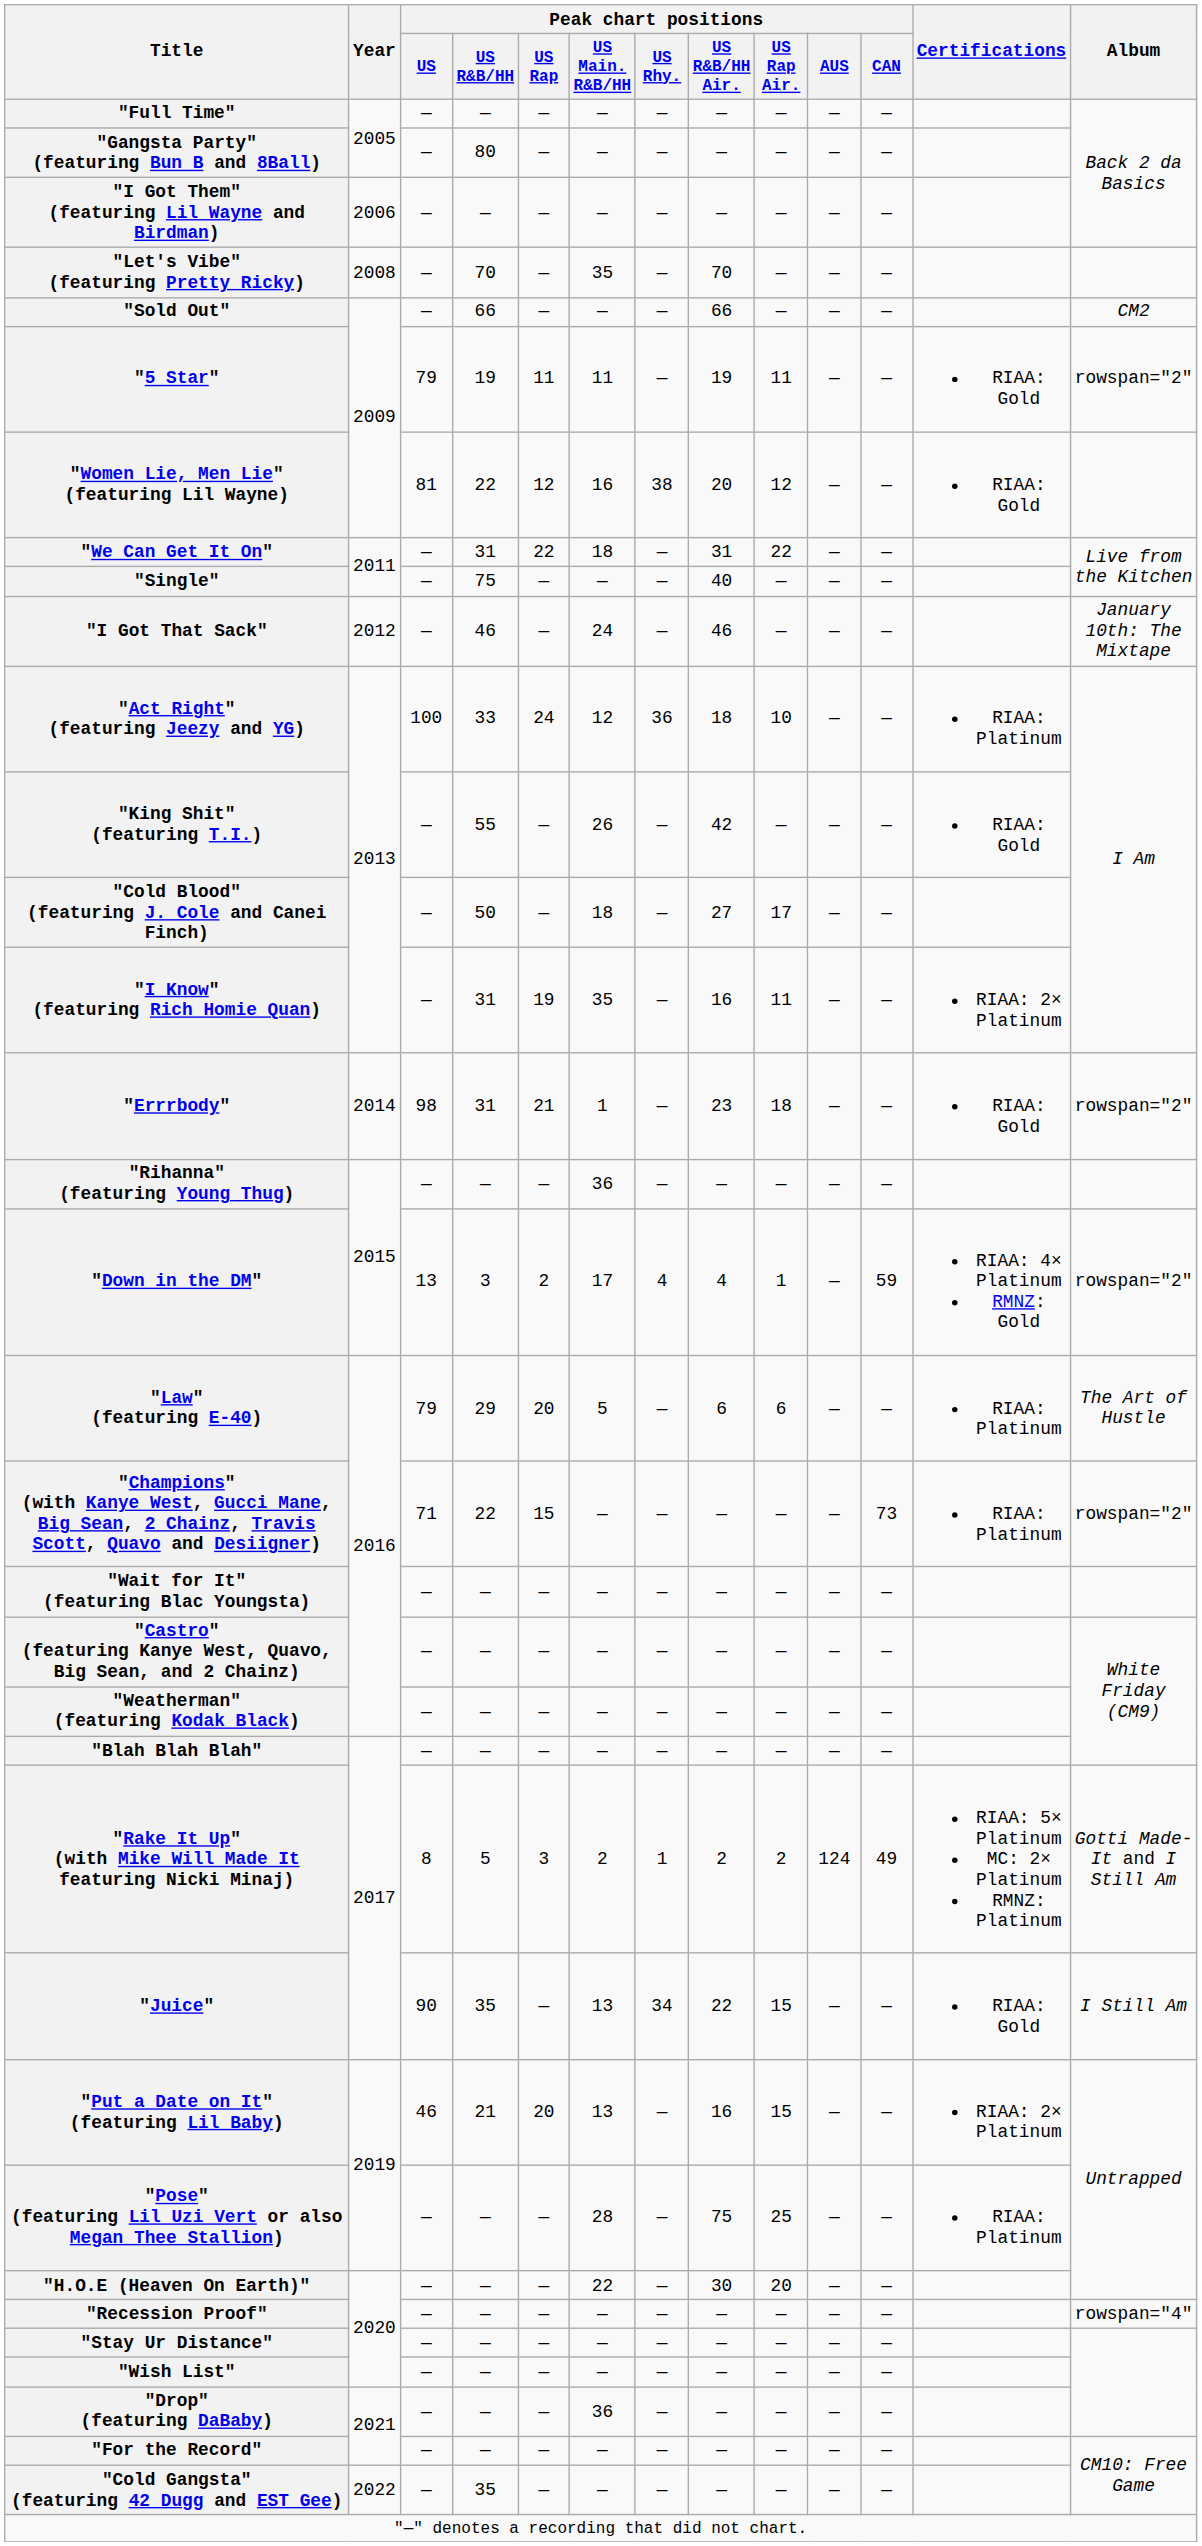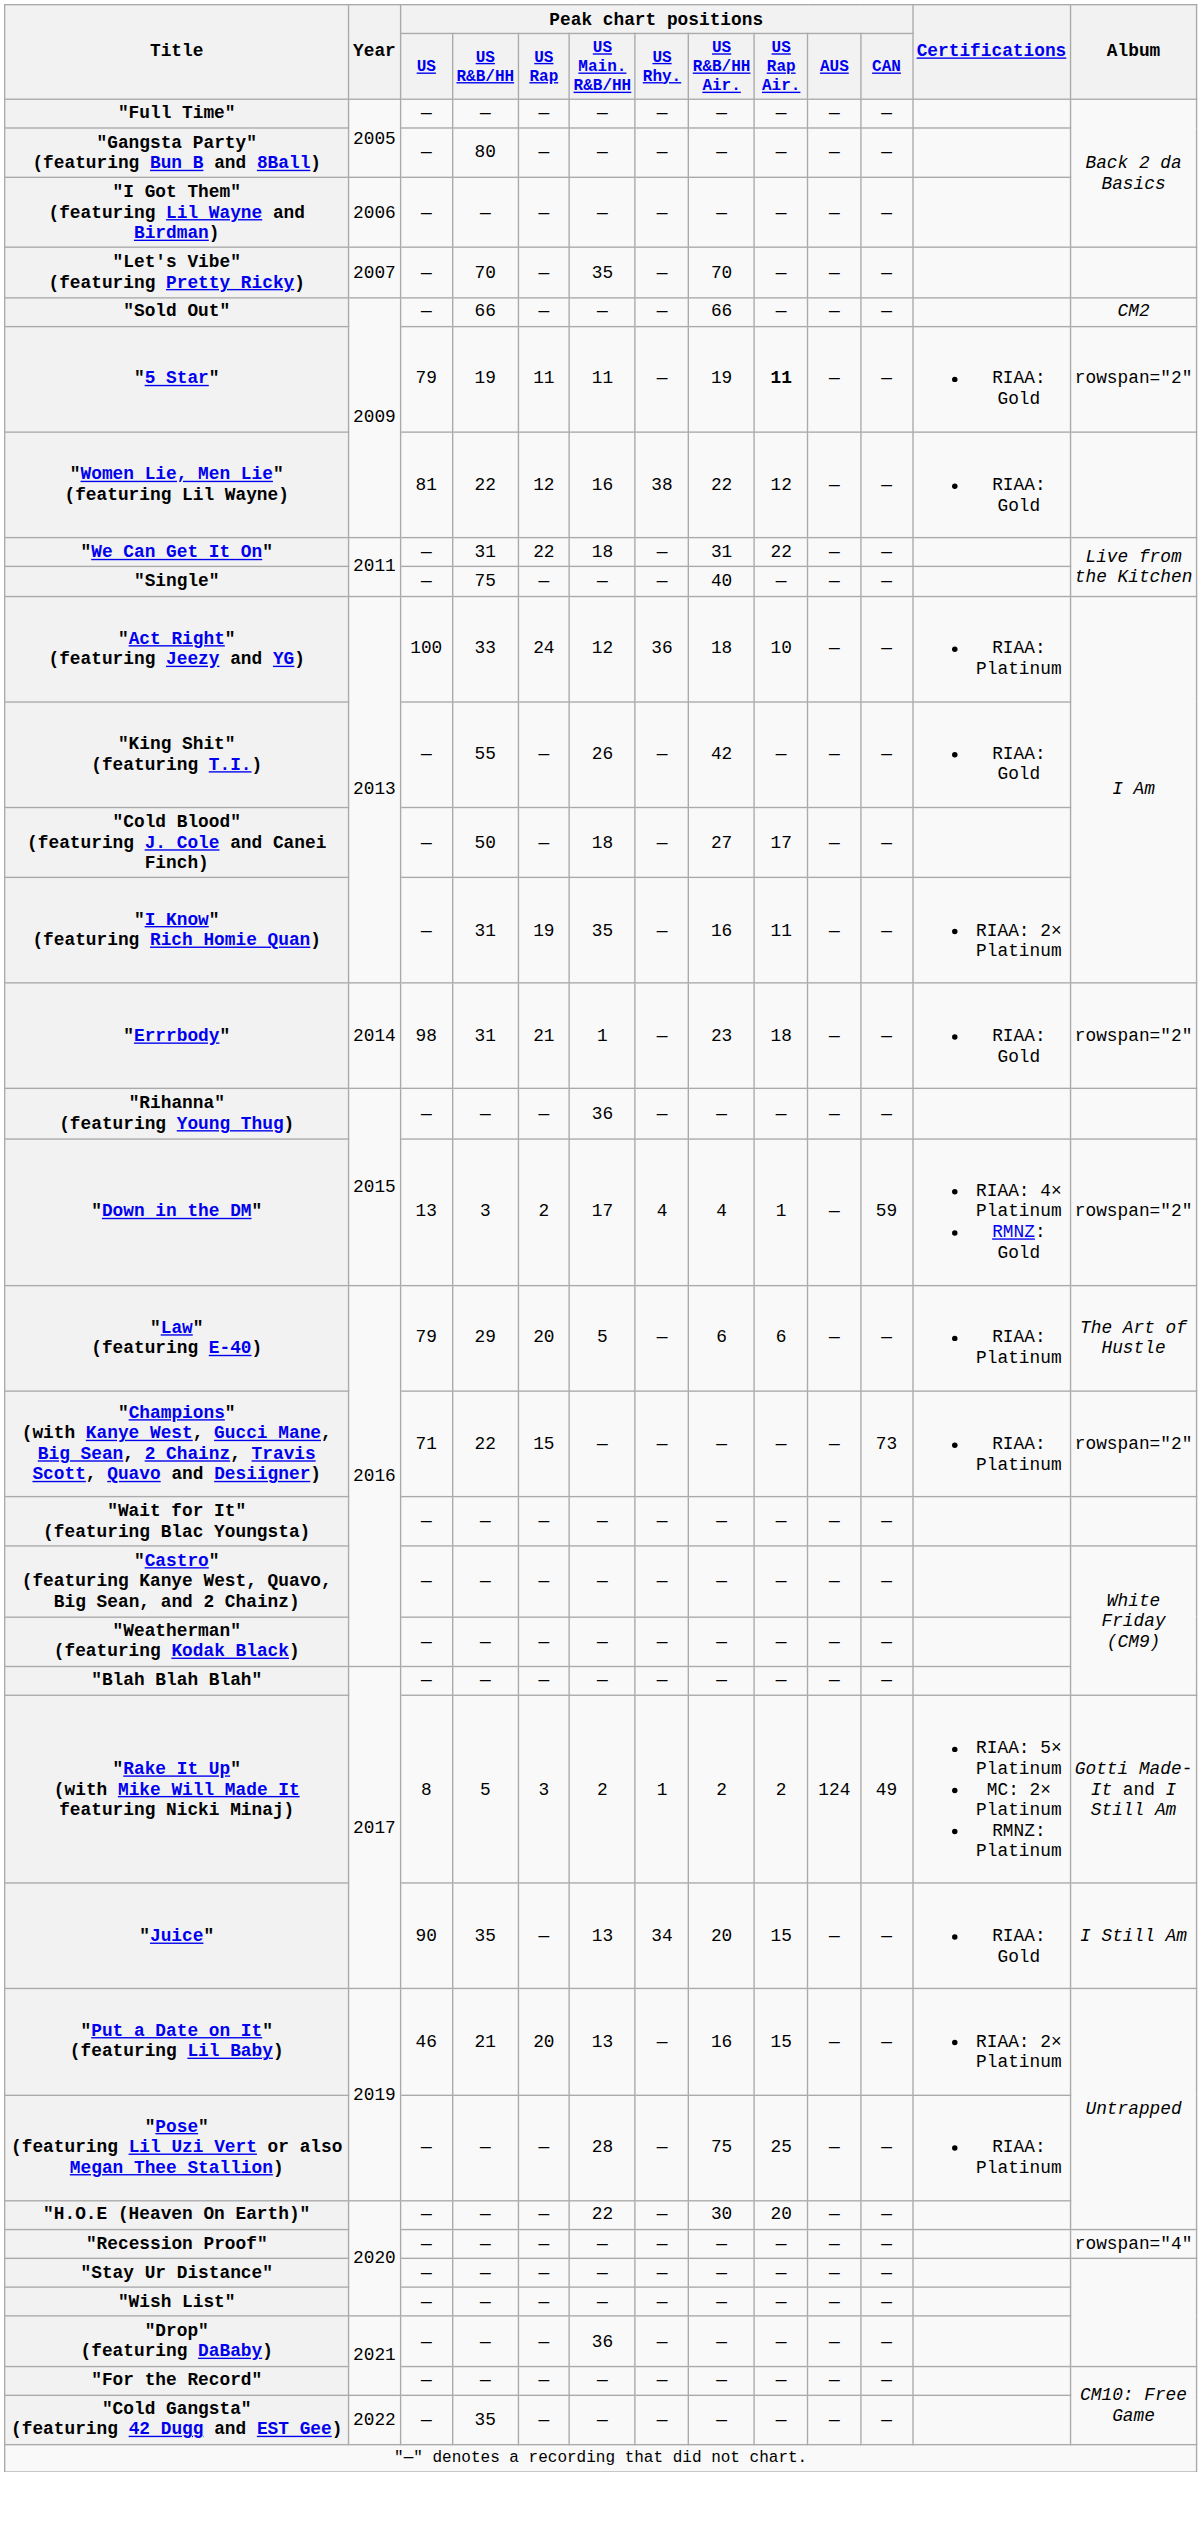(374, 273) 2008 -> (374, 273) 2007
(781, 379) normal -> (781, 379) bold
(722, 485) 20 -> (722, 485) 22
- row: (177, 631)
(722, 2006) 22 -> (722, 1936) 20
